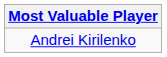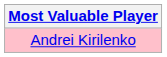(83, 40) no background -> (83, 40) pink background
